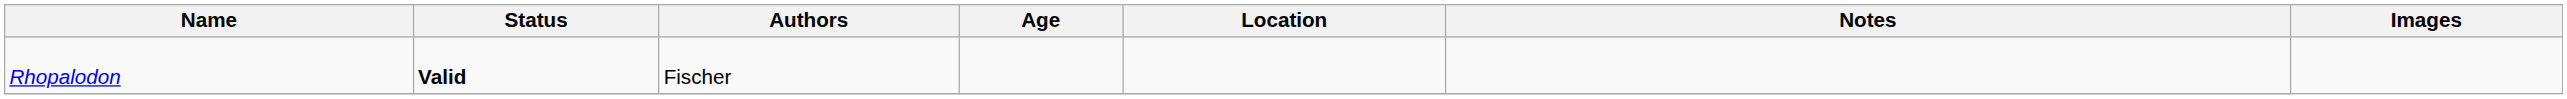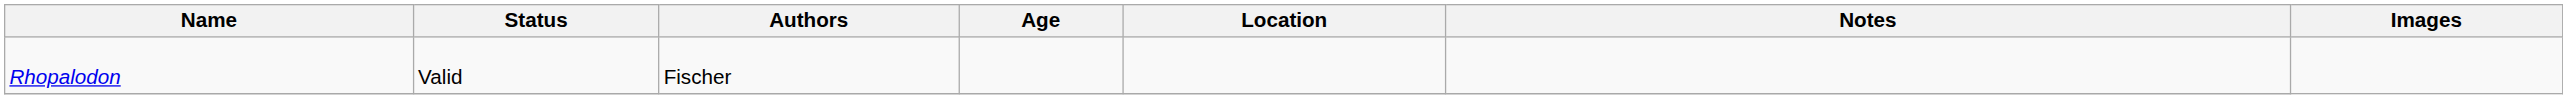(442, 76) bold -> (440, 76) normal
